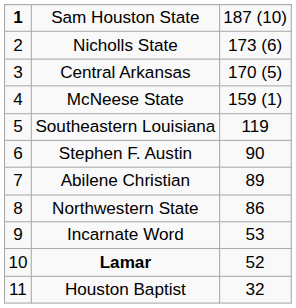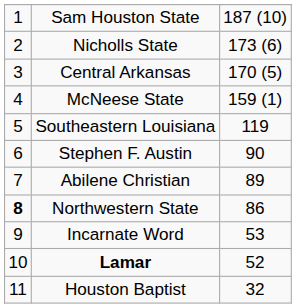(18, 18) bold -> (18, 18) normal
(18, 208) normal -> (18, 208) bold
